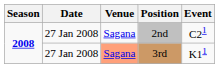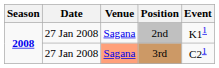(198, 33) C21 -> (198, 33) K11
(198, 53) K11 -> (198, 53) C21
